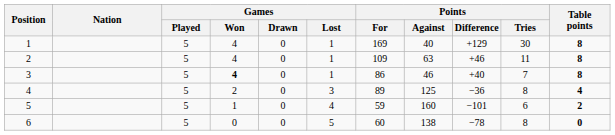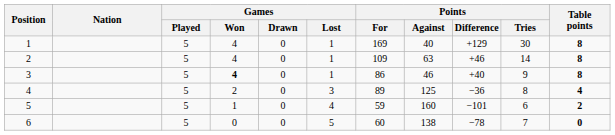(525, 59) 11 -> (525, 59) 14
(525, 75) 7 -> (525, 75) 9
(525, 122) 8 -> (525, 122) 7
